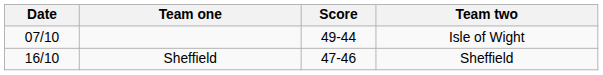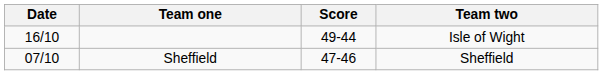(42, 37) 07/10 -> (42, 37) 16/10
(42, 59) 16/10 -> (42, 59) 07/10
